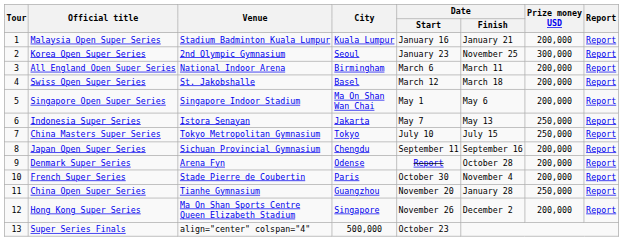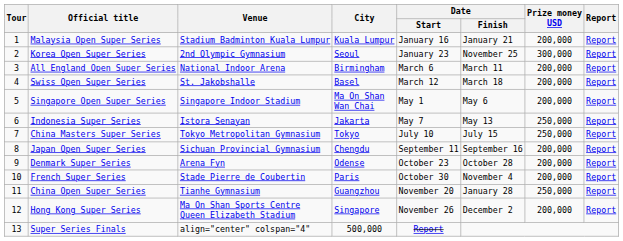(429, 162) Report -> (424, 162) October 23
(424, 229) October 23 -> (429, 229) Report
